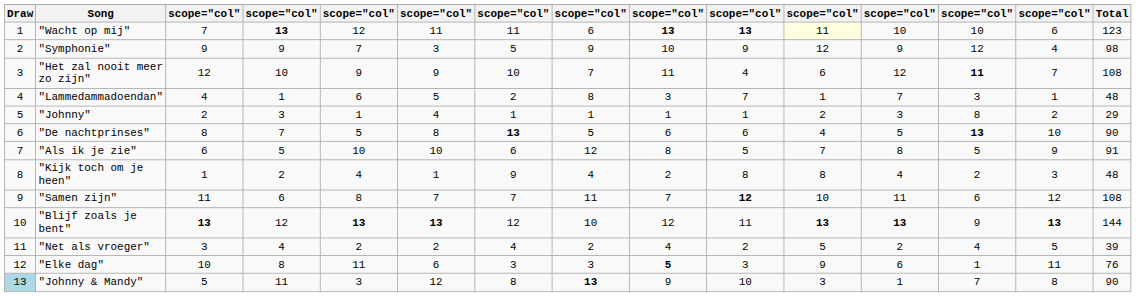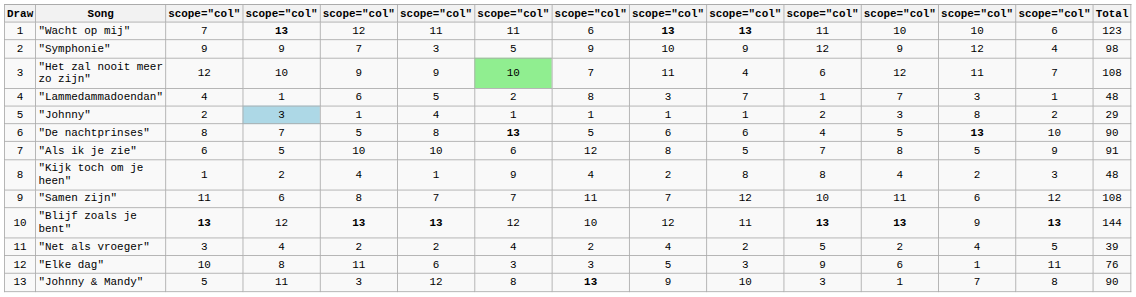(823, 31) lightyellow background -> (823, 31) no background
(513, 73) no background -> (513, 73) lightgreen background
(977, 73) bold -> (977, 73) normal
(281, 115) no background -> (281, 115) lightblue background
(745, 199) bold -> (745, 199) normal
(668, 265) bold -> (668, 265) normal
(20, 282) lightblue background -> (20, 282) no background
